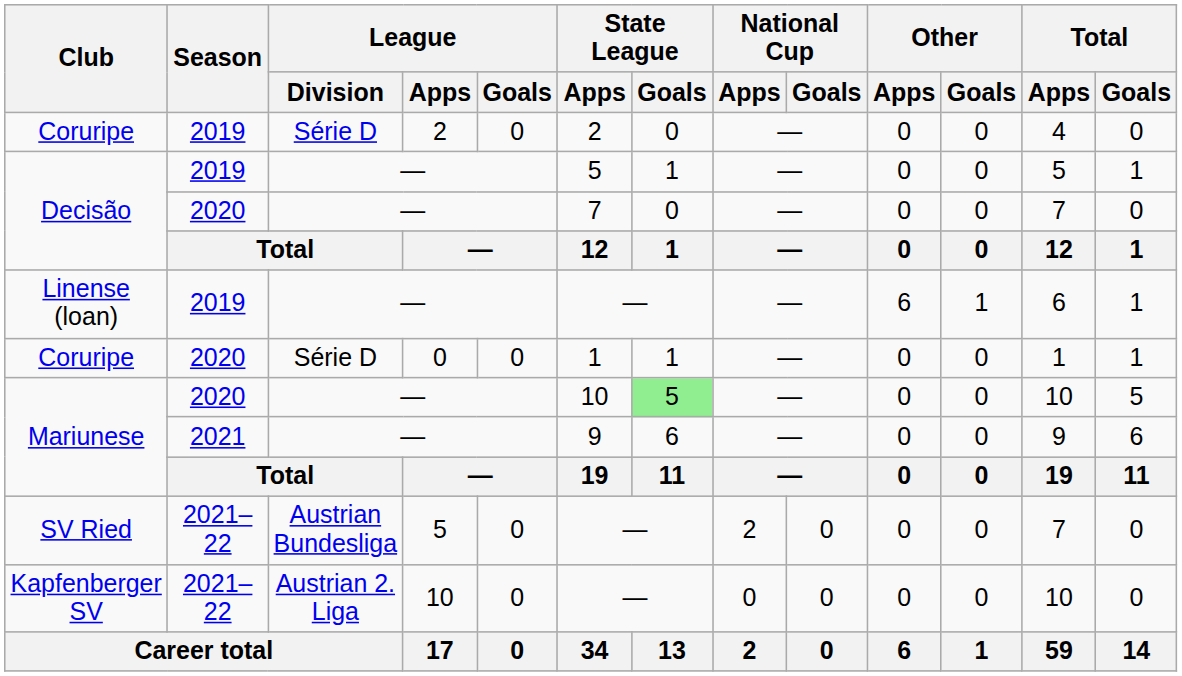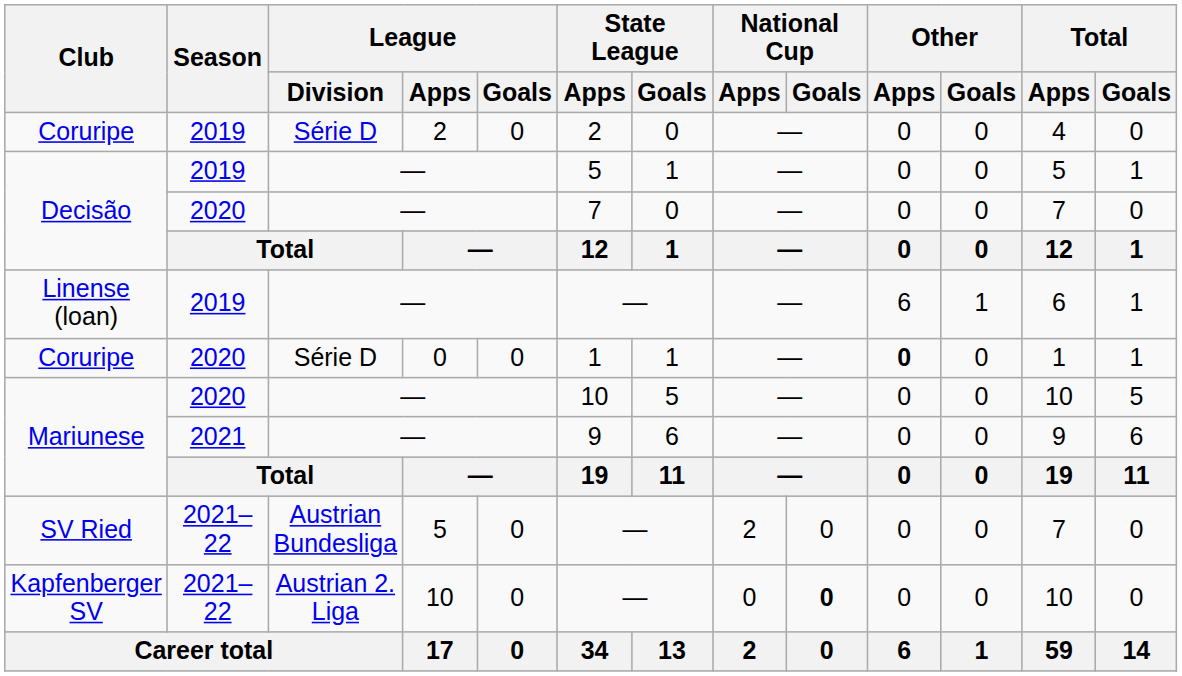(904, 357) normal -> (904, 357) bold
(672, 397) lightgreen background -> (672, 397) no background
(827, 597) normal -> (827, 597) bold
